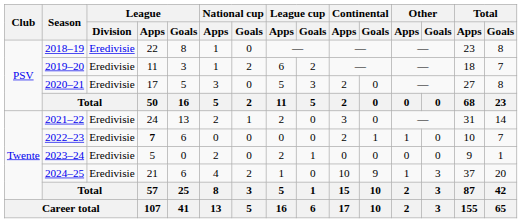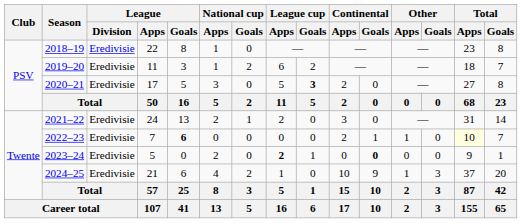(313, 84) normal -> (313, 84) bold
(152, 137) bold -> (152, 137) normal
(184, 137) normal -> (184, 137) bold
(469, 137) no background -> (469, 137) lightyellow background
(281, 155) normal -> (281, 155) bold
(375, 155) normal -> (375, 155) bold
